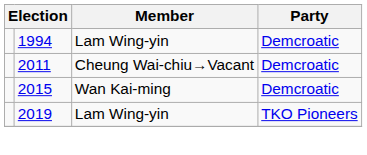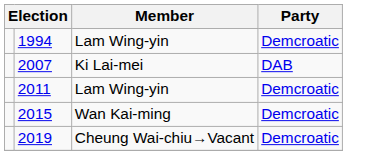+ row: (35, 65)
(164, 65) Cheung Wai-chiu→Vacant -> (122, 89) Lam Wing-yin
(122, 114) Lam Wing-yin -> (164, 138) Cheung Wai-chiu→Vacant
(309, 114) TKO Pioneers -> (300, 138) Demcroatic
